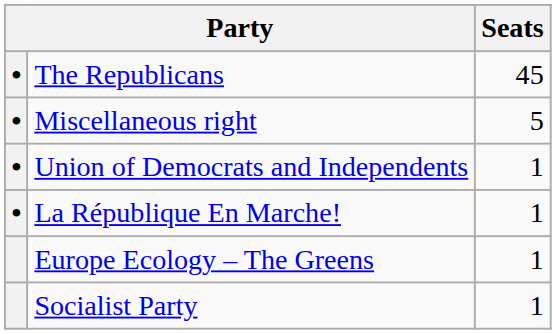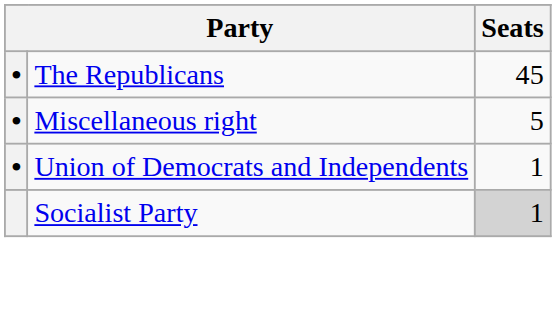- row: (188, 213)
- row: (204, 259)
(537, 306) no background -> (537, 213) lightgrey background
